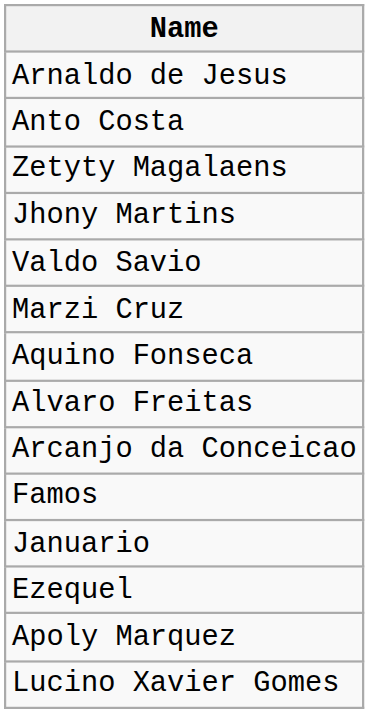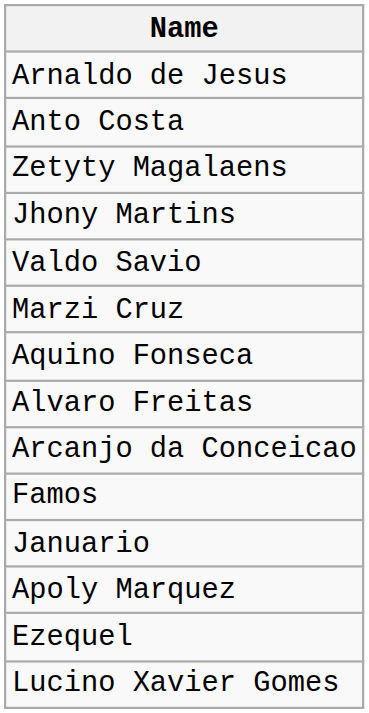(72, 590) Ezequel -> (124, 590) Apoly Marquez
(124, 637) Apoly Marquez -> (72, 637) Ezequel
